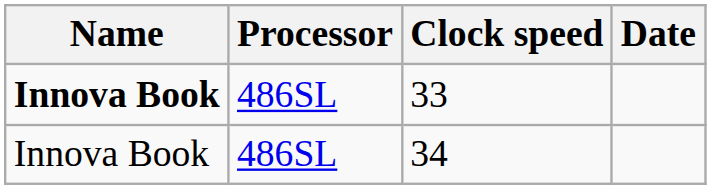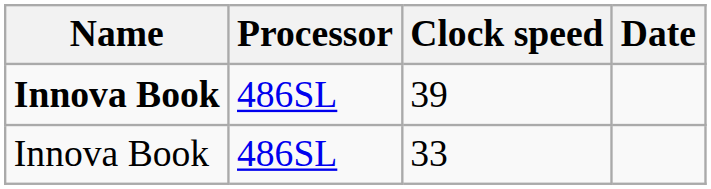(429, 93) 33 -> (429, 93) 39
(429, 153) 34 -> (429, 153) 33
